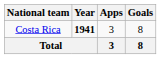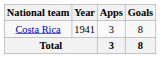(85, 29) bold -> (85, 29) normal
